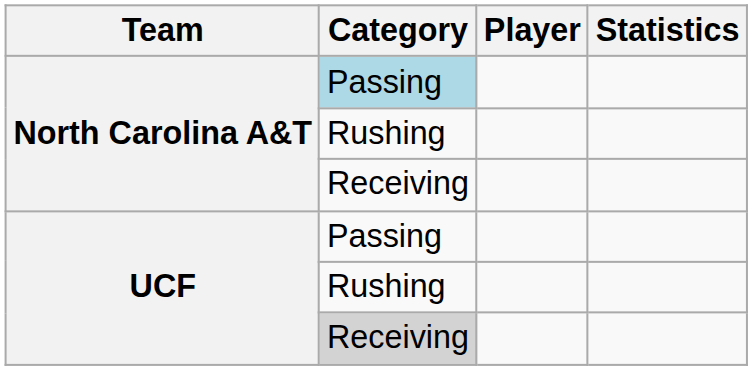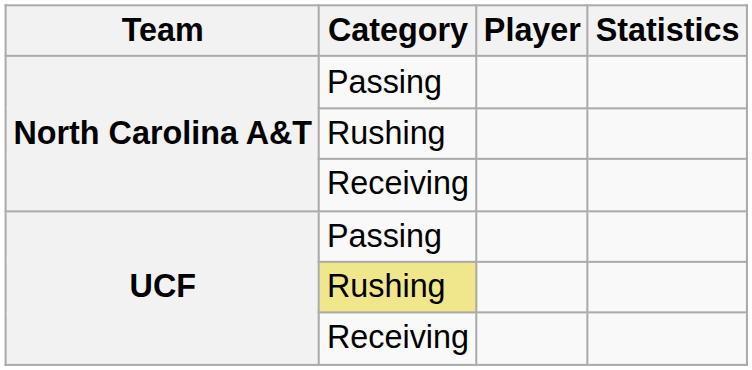(385, 81) lightblue background -> (385, 81) no background
(386, 286) no background -> (386, 286) khaki background
(398, 337) lightgrey background -> (398, 337) no background
